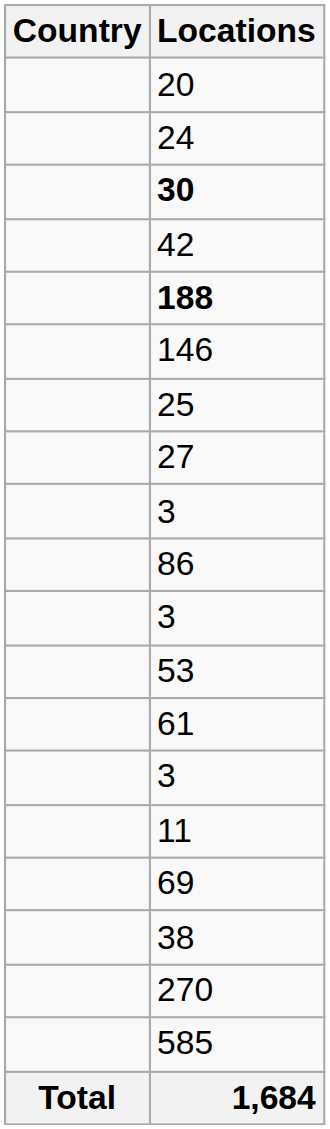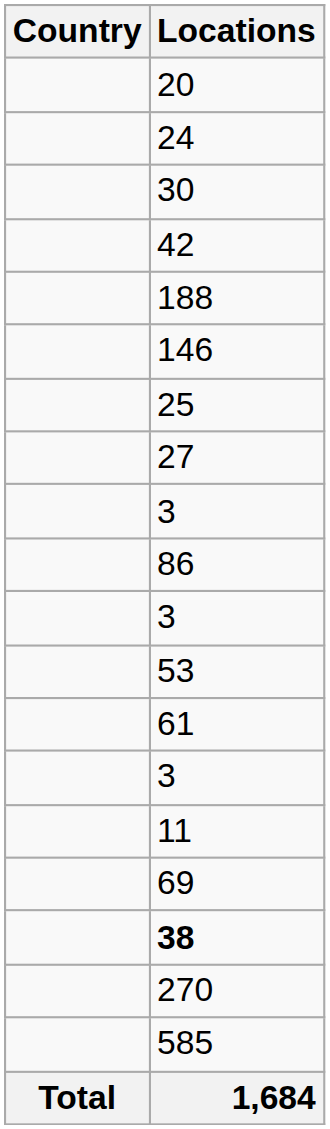(176, 191) bold -> (176, 191) normal
(185, 297) bold -> (185, 297) normal
(176, 937) normal -> (176, 937) bold
